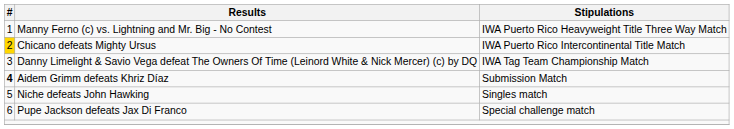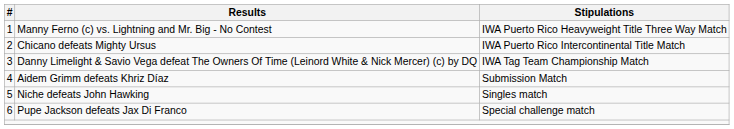(10, 45) gold background -> (10, 45) no background
(10, 78) bold -> (10, 78) normal
